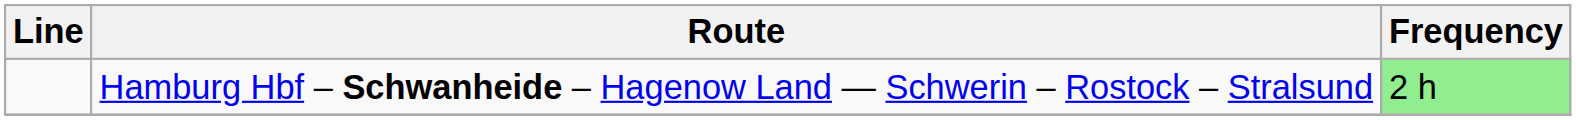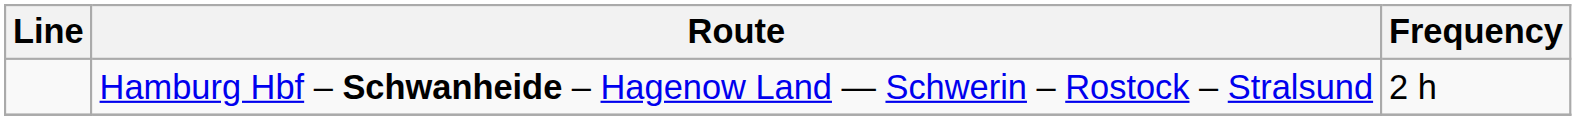(1413, 86) lightgreen background -> (1413, 86) no background
